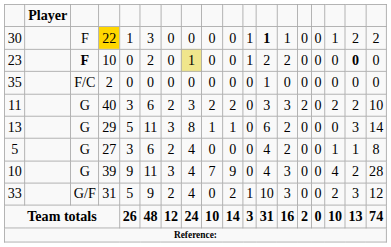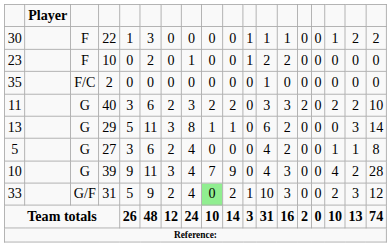(109, 37) gold background -> (109, 37) no background
(267, 37) bold -> (267, 37) normal
(85, 60) bold -> (85, 60) normal
(192, 60) khaki background -> (192, 60) no background
(356, 60) bold -> (356, 60) normal
(212, 194) no background -> (212, 194) lightgreen background
